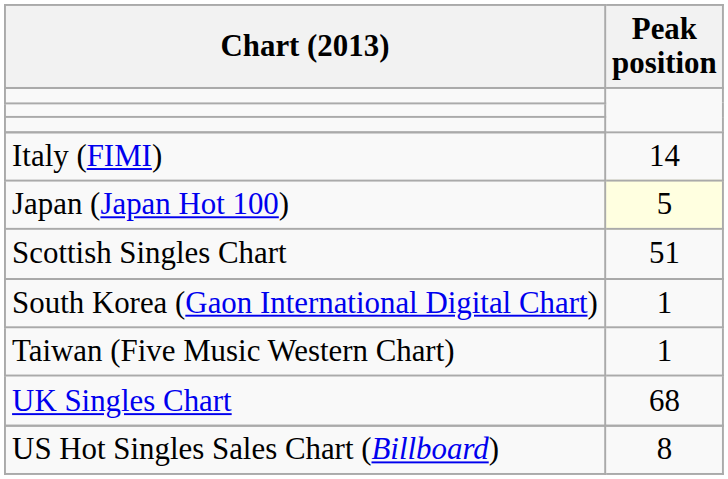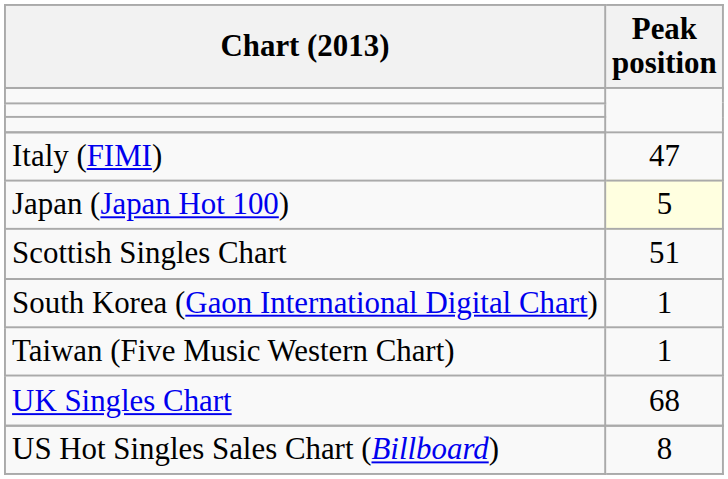(664, 155) 14 -> (664, 155) 47
